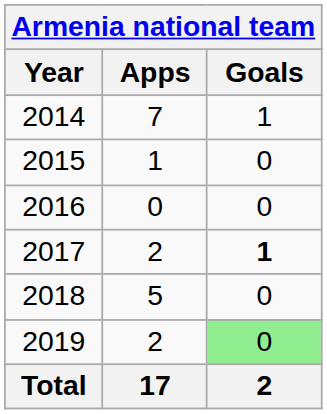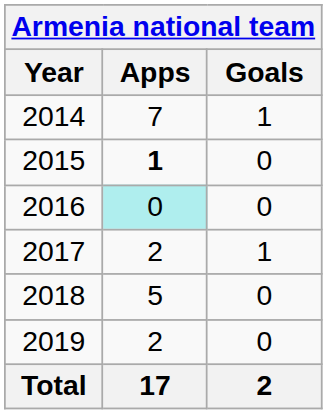(155, 161) normal -> (155, 161) bold
(155, 206) no background -> (155, 206) paleturquoise background
(264, 251) bold -> (264, 251) normal
(264, 341) lightgreen background -> (264, 341) no background
